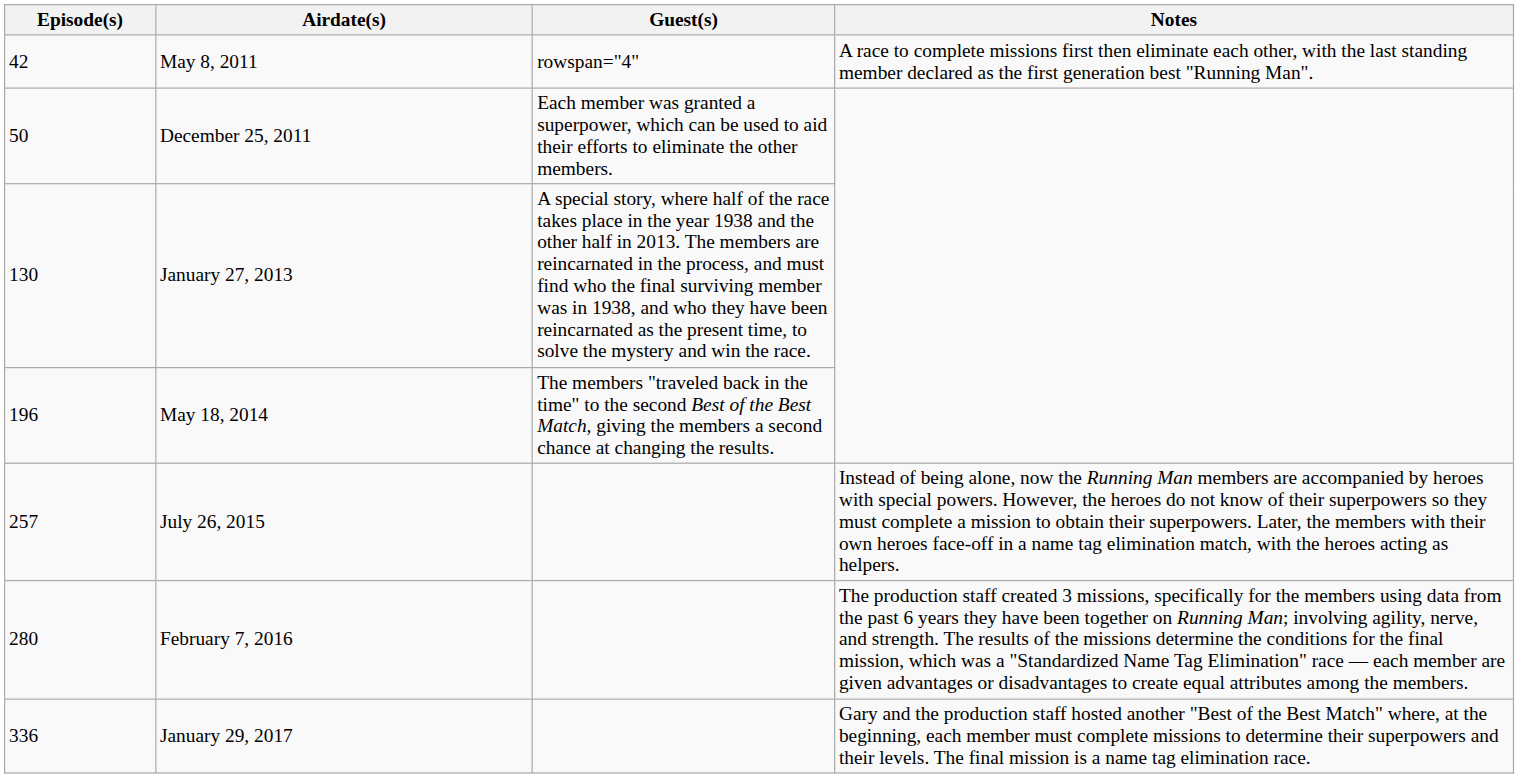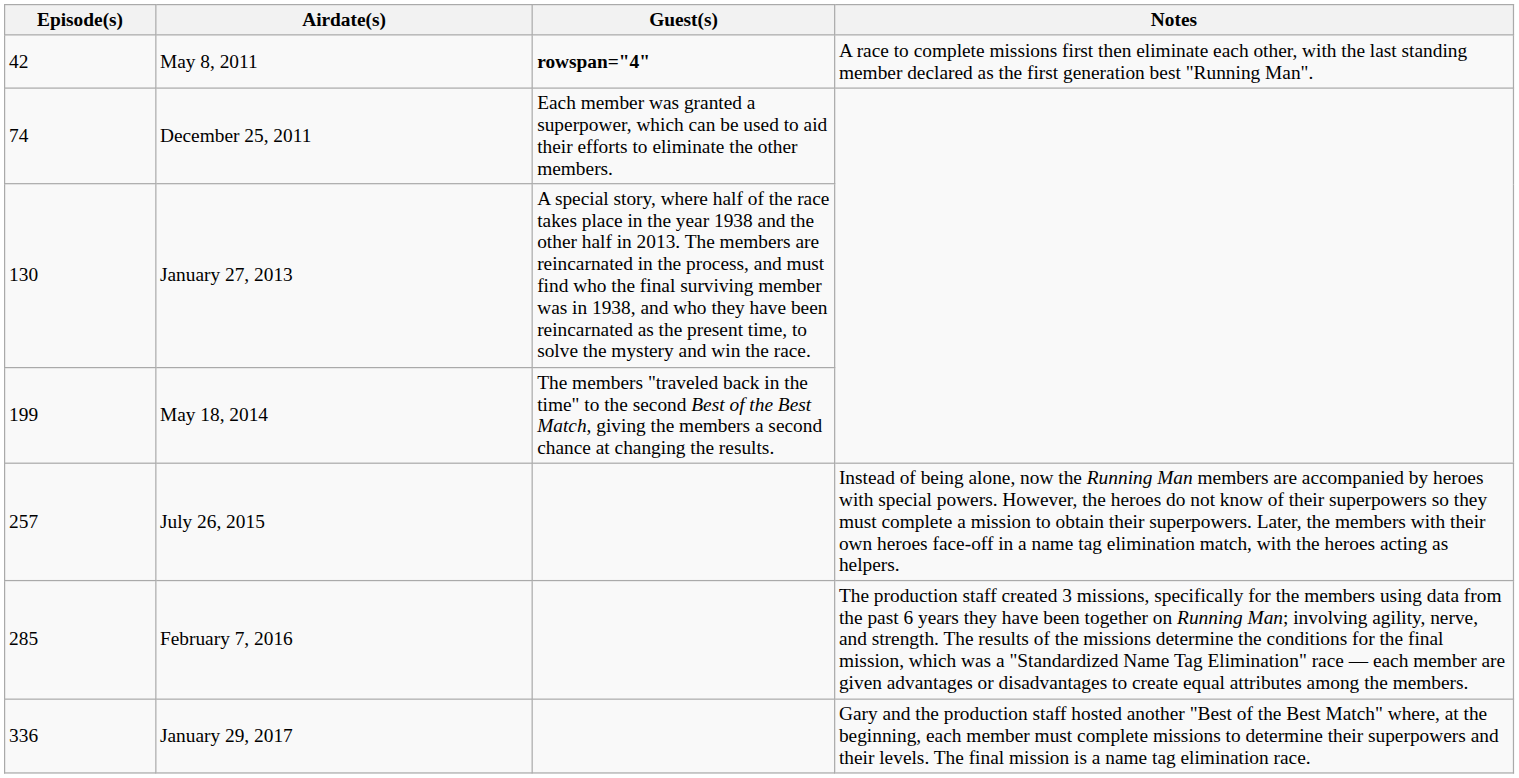(588, 61) normal -> (594, 61) bold
(19, 135) 50 -> (19, 135) 74
(24, 414) 196 -> (24, 414) 199
(24, 639) 280 -> (24, 639) 285
